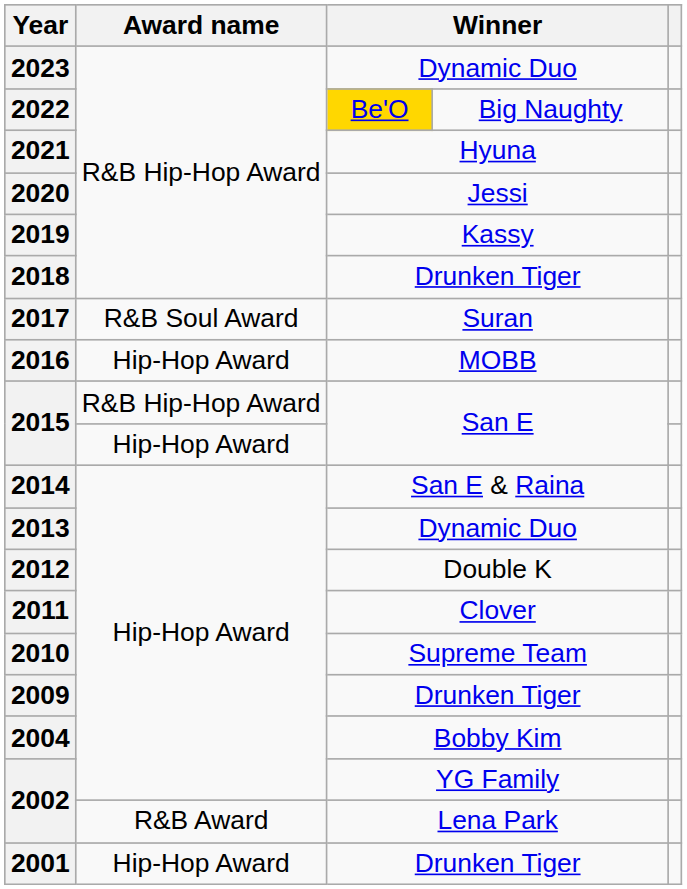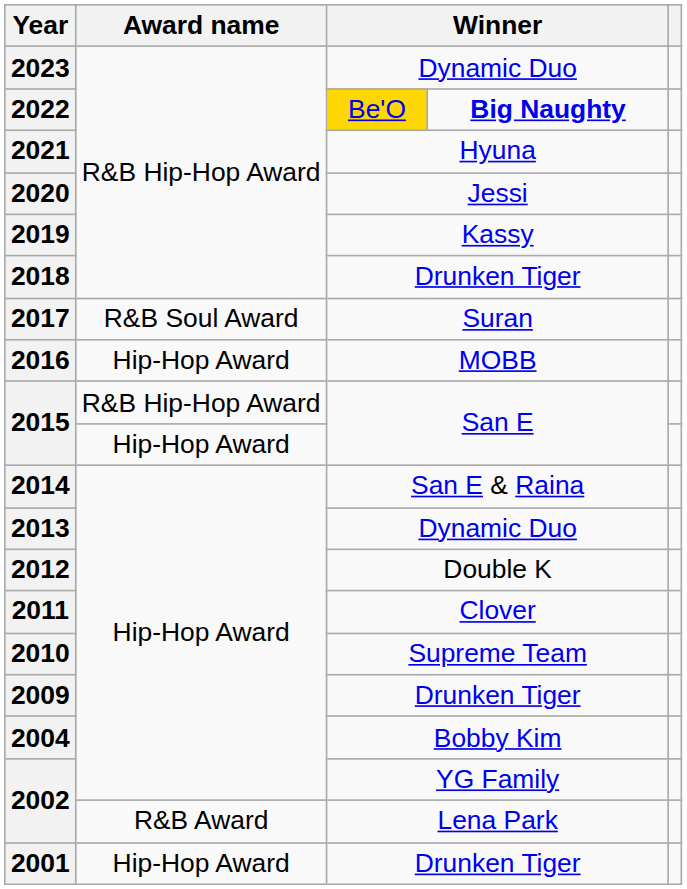(551, 109) normal -> (548, 109) bold
